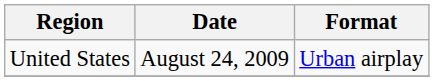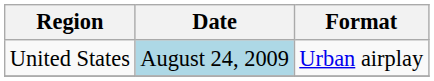(215, 57) no background -> (215, 57) lightblue background
